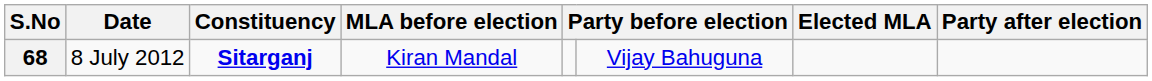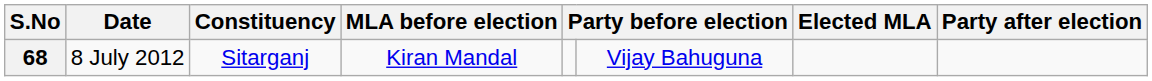(265, 57) bold -> (265, 57) normal
